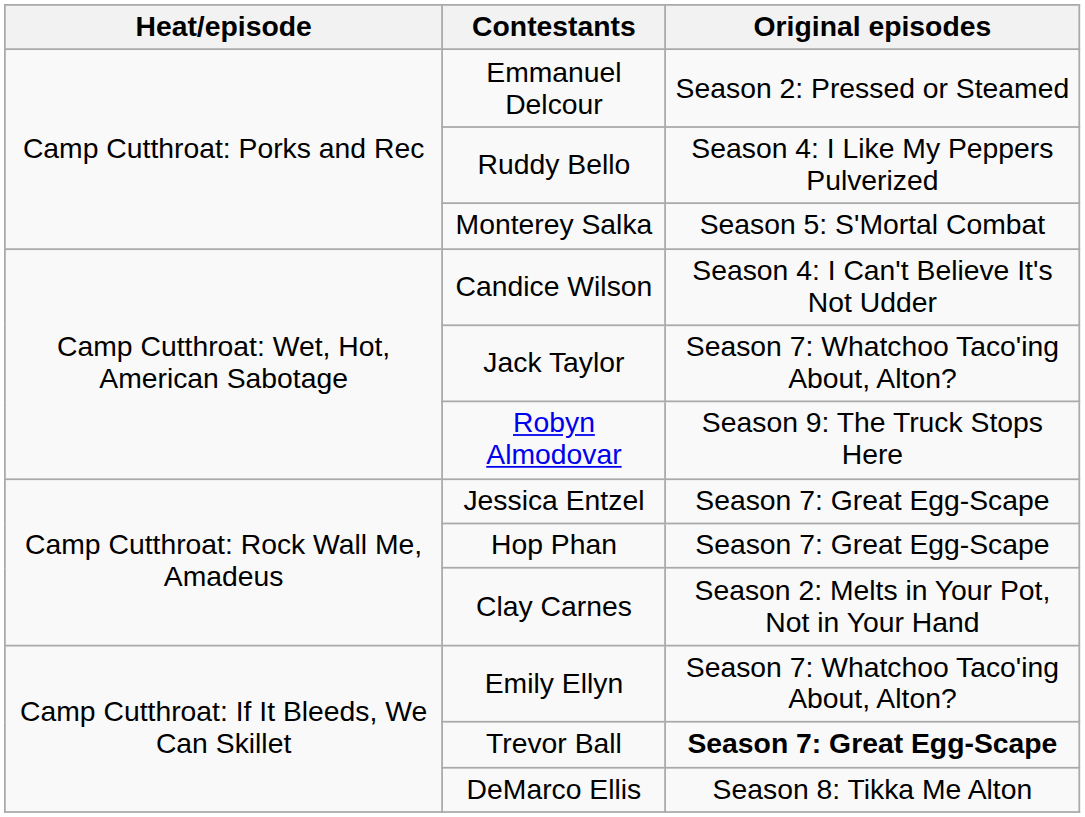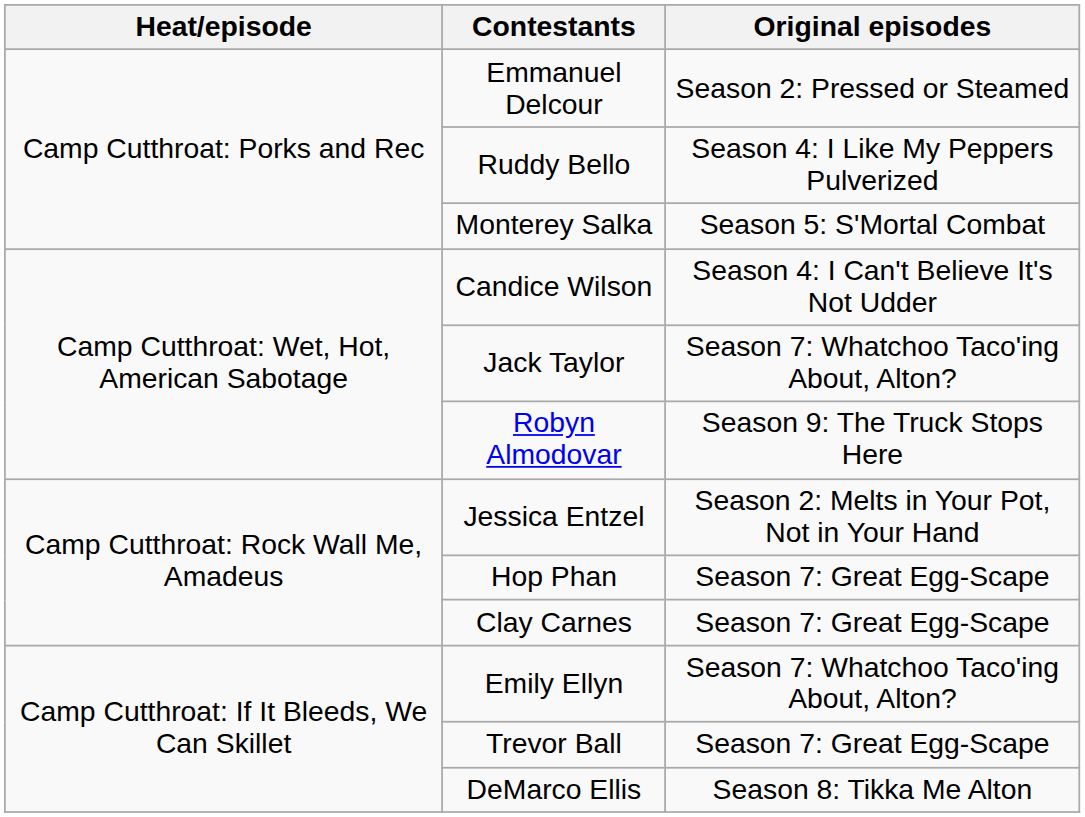(872, 500) Season 7: Great Egg-Scape -> (872, 516) Season 2: Melts in Your Pot, Not in Your Hand
(872, 606) Season 2: Melts in Your Pot, Not in Your Hand -> (872, 622) Season 7: Great Egg-Scape
(872, 744) bold -> (872, 744) normal
